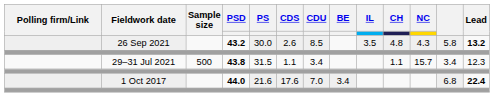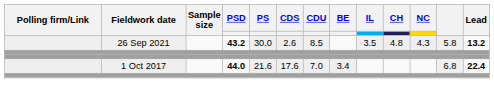- row: (144, 62)
